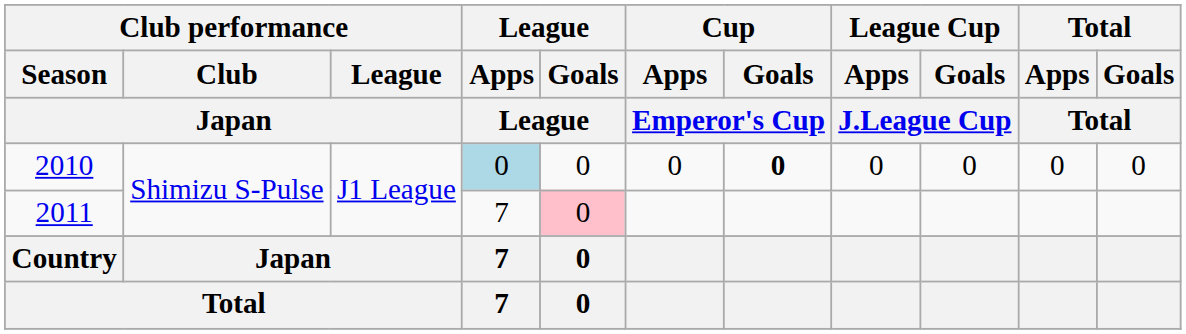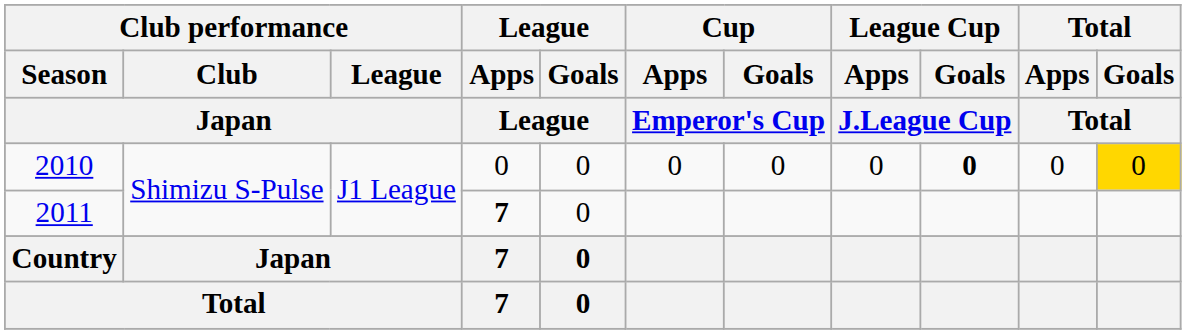(502, 166) lightblue background -> (502, 166) no background
(778, 166) bold -> (778, 166) normal
(970, 166) normal -> (970, 166) bold
(1139, 166) no background -> (1139, 166) gold background
(502, 212) normal -> (502, 212) bold
(583, 212) pink background -> (583, 212) no background
